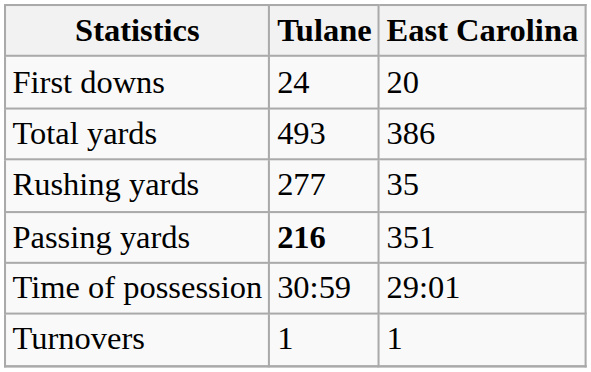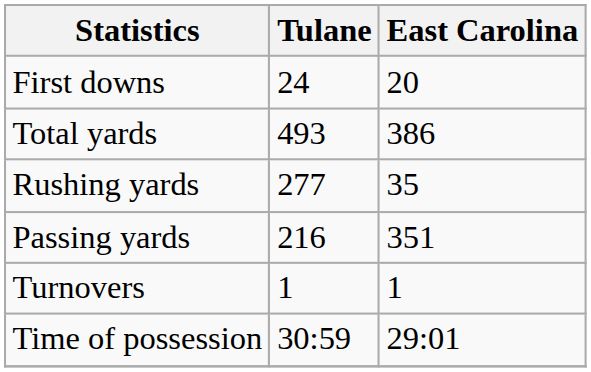(301, 236) bold -> (301, 236) normal
rows swapped: (79, 339) <-> (137, 287)
